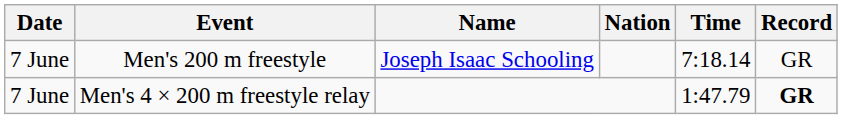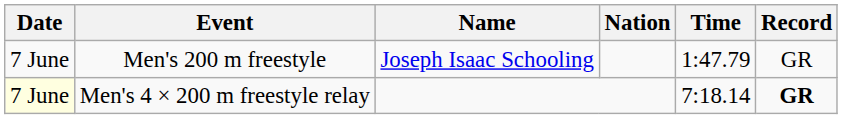(716, 58) 7:18.14 -> (716, 58) 1:47.79
(40, 95) no background -> (40, 95) lightyellow background
(716, 95) 1:47.79 -> (716, 95) 7:18.14
